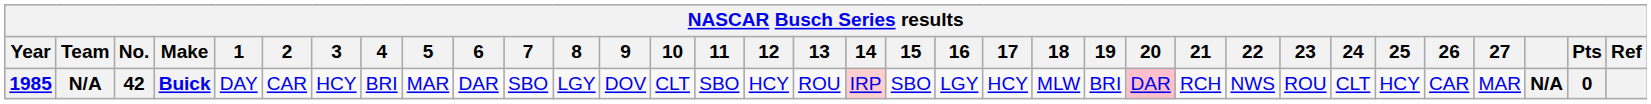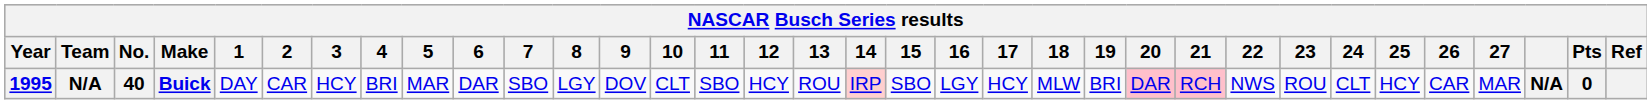(31, 83) 1985 -> (31, 83) 1995
(134, 83) 42 -> (134, 83) 40
(1201, 83) no background -> (1201, 83) pink background
